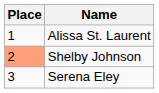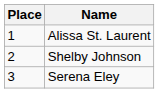(11, 56) lightsalmon background -> (11, 56) no background
